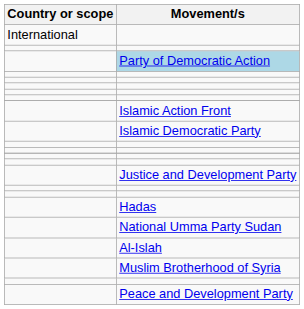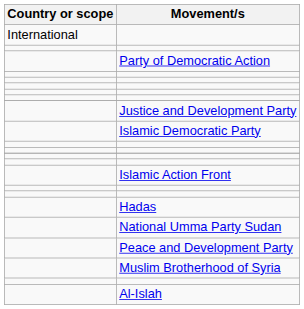(195, 61) lightblue background -> (195, 61) no background
(175, 110) Islamic Action Front -> (208, 110) Justice and Development Party
(208, 175) Justice and Development Party -> (175, 175) Islamic Action Front
(141, 247) Al-Islah -> (206, 247) Peace and Development Party
(206, 294) Peace and Development Party -> (141, 294) Al-Islah
